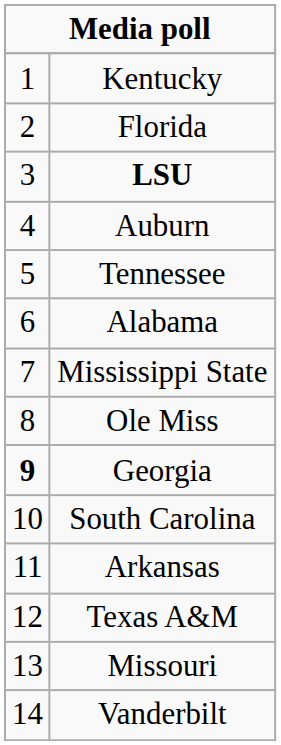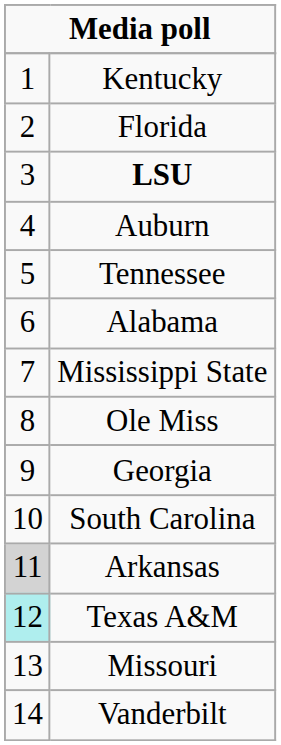(28, 469) bold -> (28, 469) normal
(28, 567) no background -> (28, 567) lightgrey background
(28, 616) no background -> (28, 616) paleturquoise background
